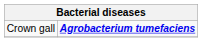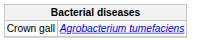(127, 28) bold -> (122, 28) normal
